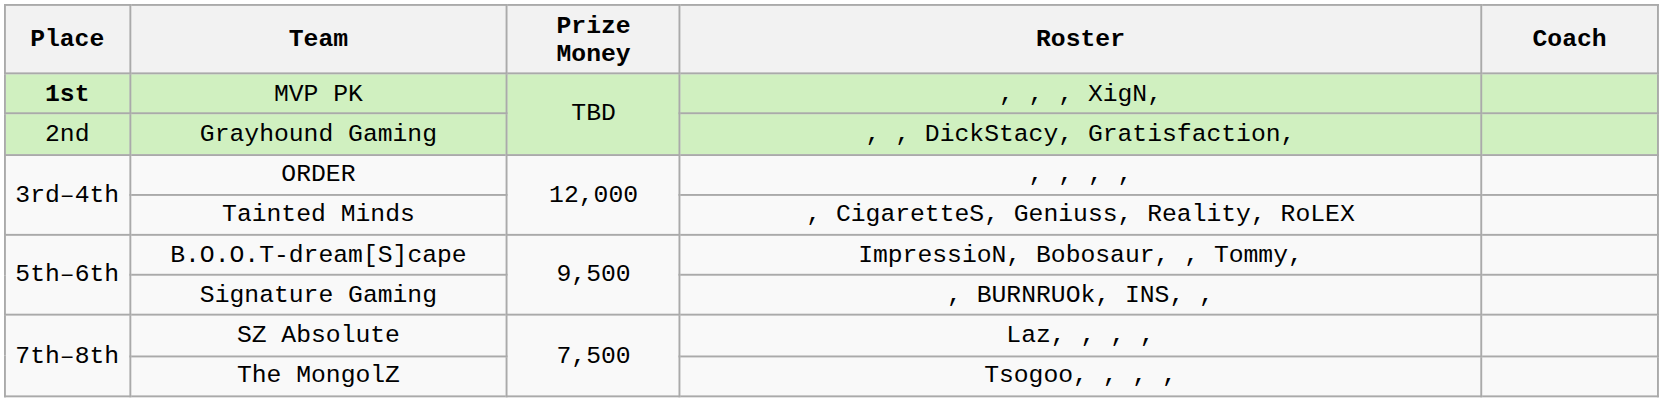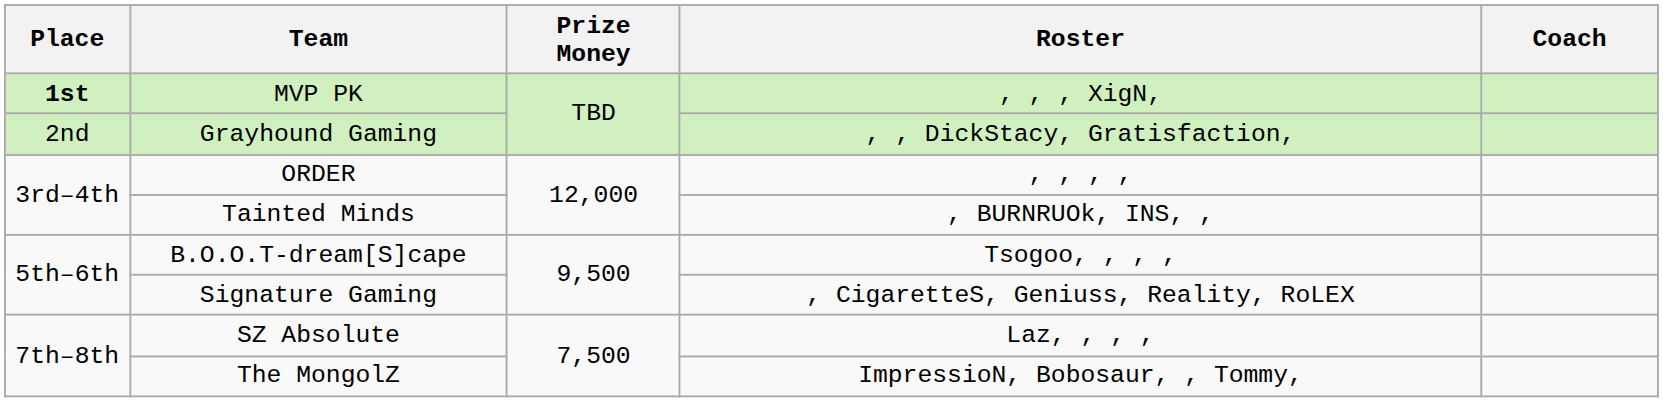(1080, 215) , CigaretteS, Geniuss, Reality, RoLEX -> (1080, 215) , BURNRUOk, INS, ,
(1080, 255) ImpressioN, Bobosaur, , Tommy, -> (1080, 255) Tsogoo, , , ,
(1080, 295) , BURNRUOk, INS, , -> (1080, 295) , CigaretteS, Geniuss, Reality, RoLEX
(1080, 376) Tsogoo, , , , -> (1080, 376) ImpressioN, Bobosaur, , Tommy,
